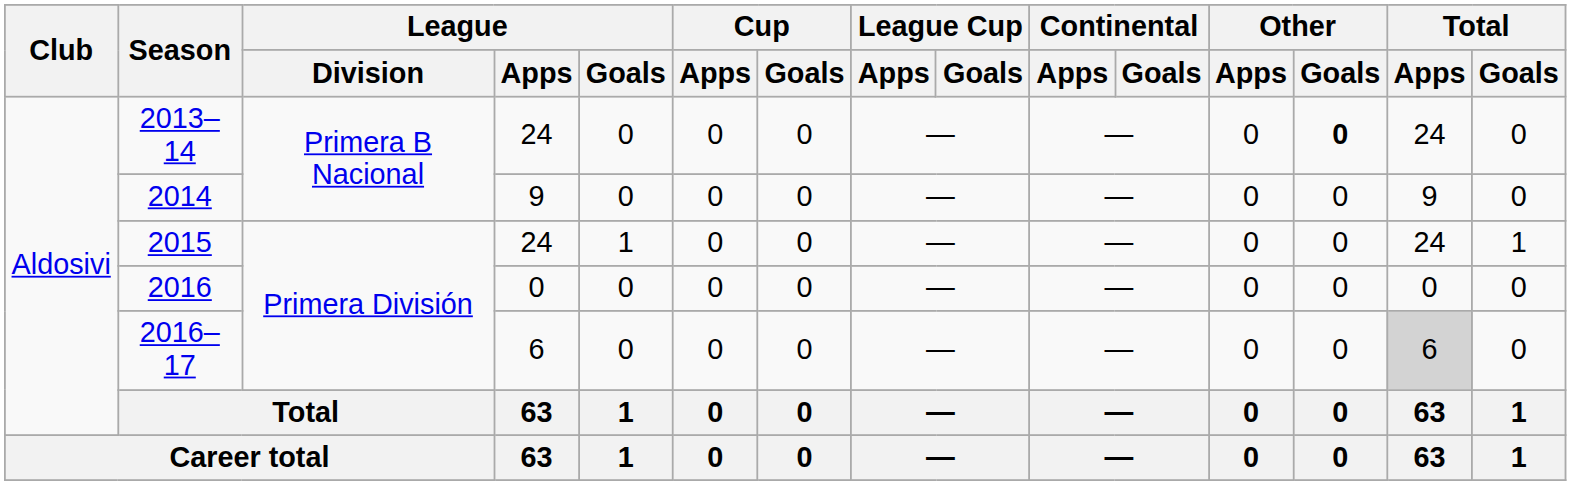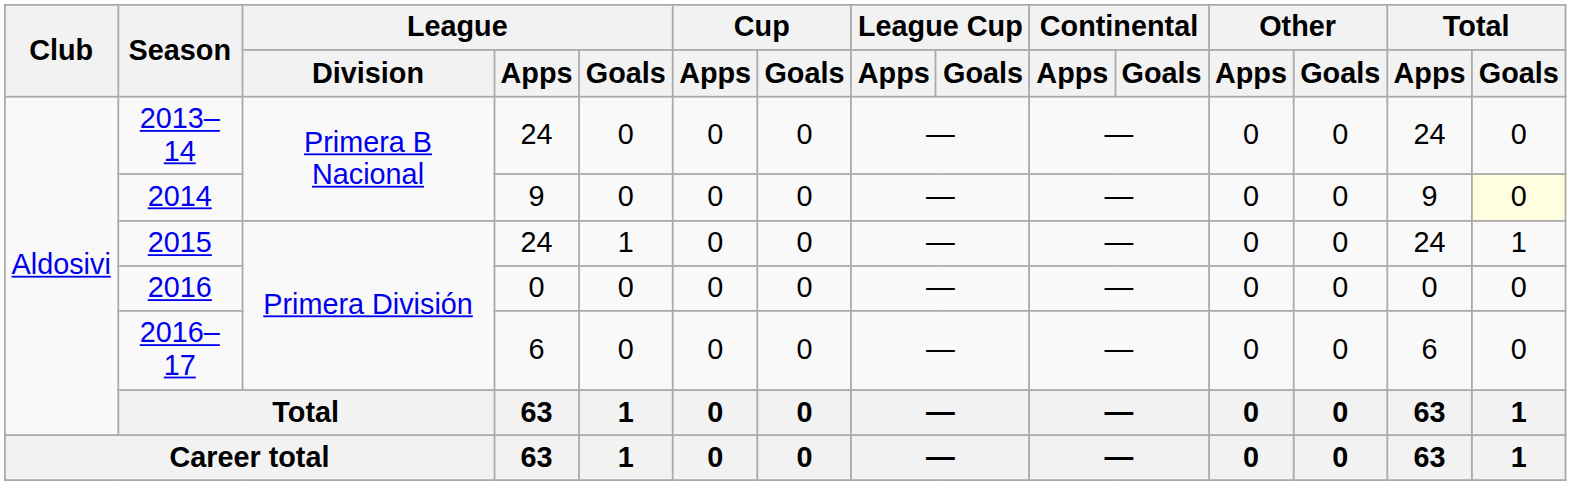(1340, 134) bold -> (1340, 134) normal
(1519, 196) no background -> (1519, 196) lightyellow background
(1430, 349) lightgrey background -> (1430, 349) no background
